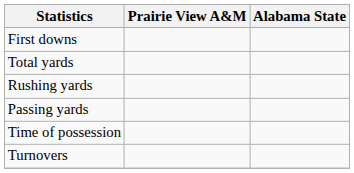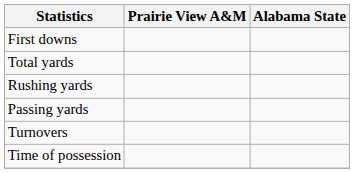rows swapped: (38, 156) <-> (64, 132)
